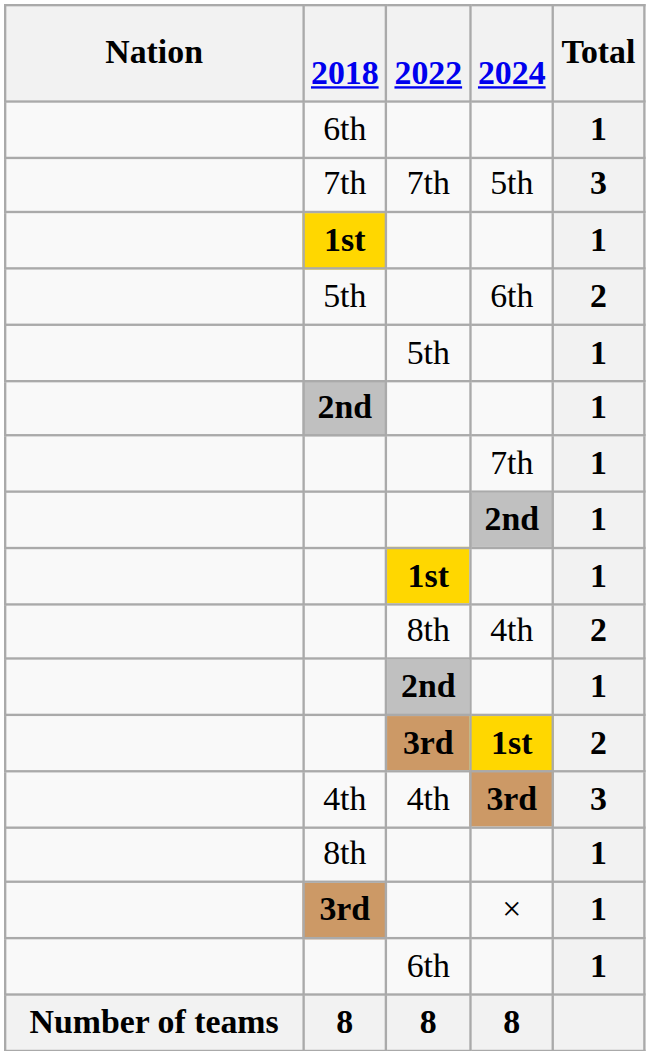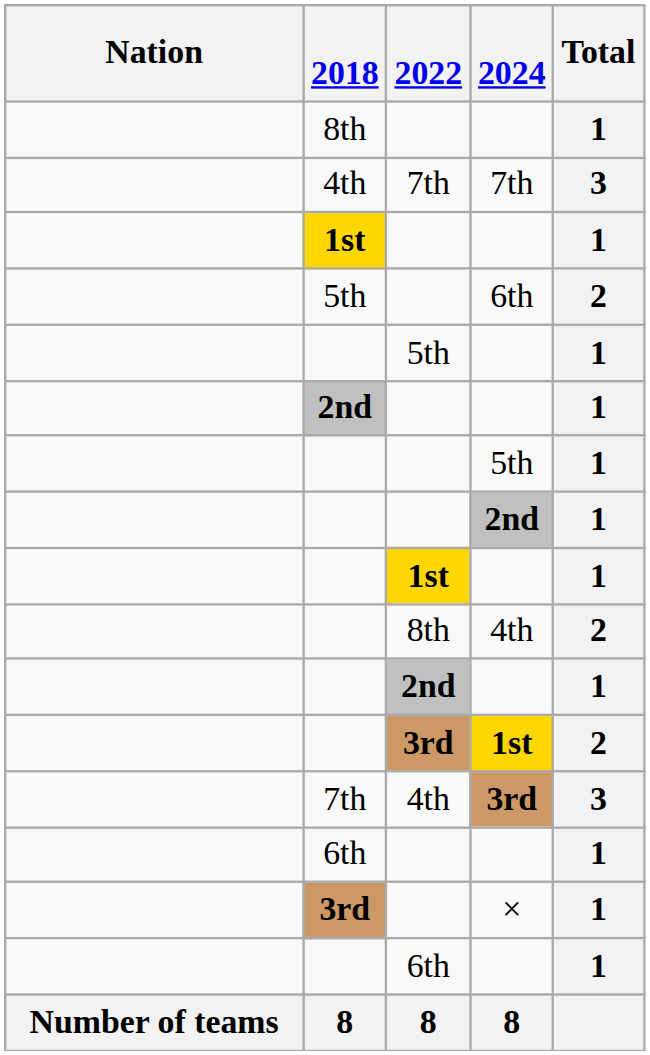(345, 128) 6th -> (345, 128) 8th
(345, 184) 7th -> (345, 184) 4th
(512, 184) 5th -> (512, 184) 7th
(512, 463) 7th -> (512, 463) 5th
(345, 798) 4th -> (345, 798) 7th
(345, 854) 8th -> (345, 854) 6th
